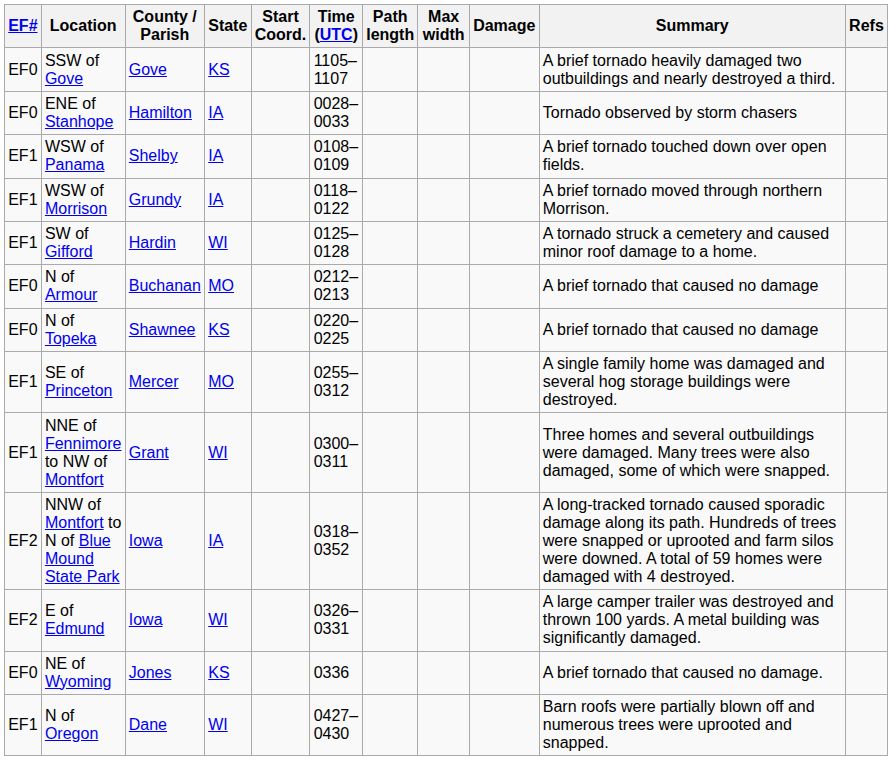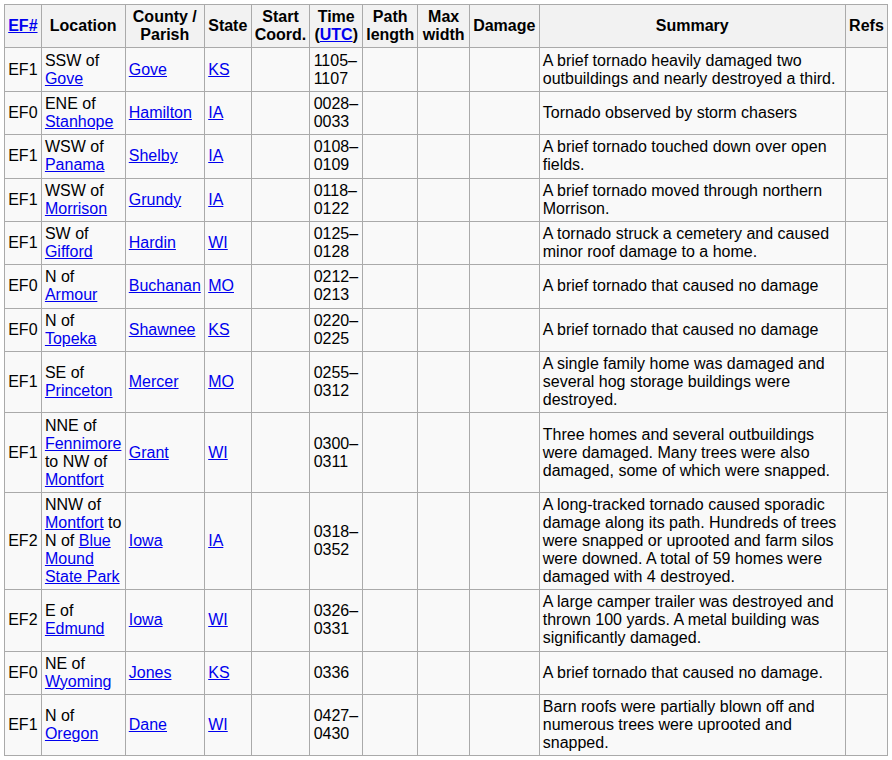(23, 69) EF0 -> (23, 69) EF1
